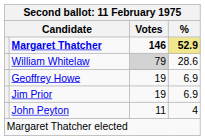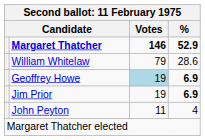(188, 45) khaki background -> (188, 45) no background
(160, 62) lightgrey background -> (160, 62) no background
(160, 78) no background -> (160, 78) lightblue background
(191, 78) normal -> (191, 78) bold
(191, 95) normal -> (191, 95) bold
